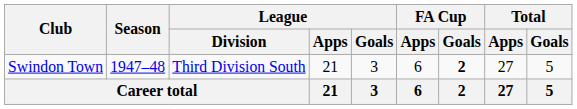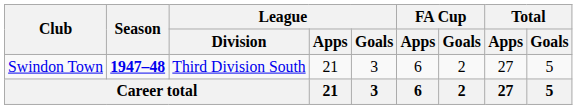(138, 66) normal -> (138, 66) bold
(462, 66) bold -> (462, 66) normal
